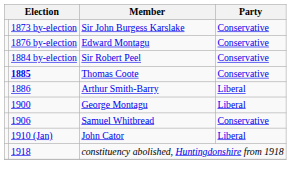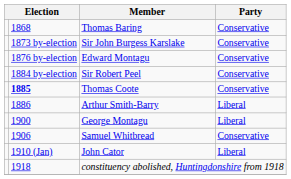+ row: (112, 27)
